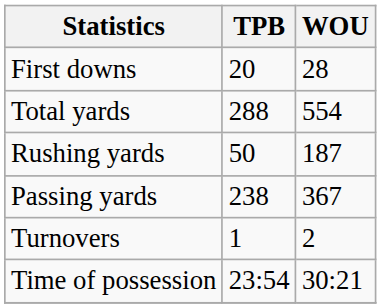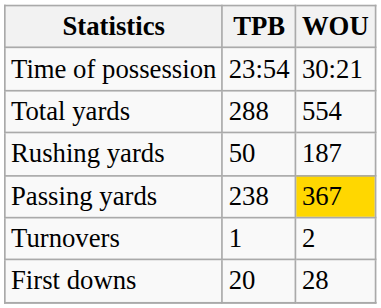rows swapped: (74, 68) <-> (114, 280)
(322, 195) no background -> (322, 195) gold background
